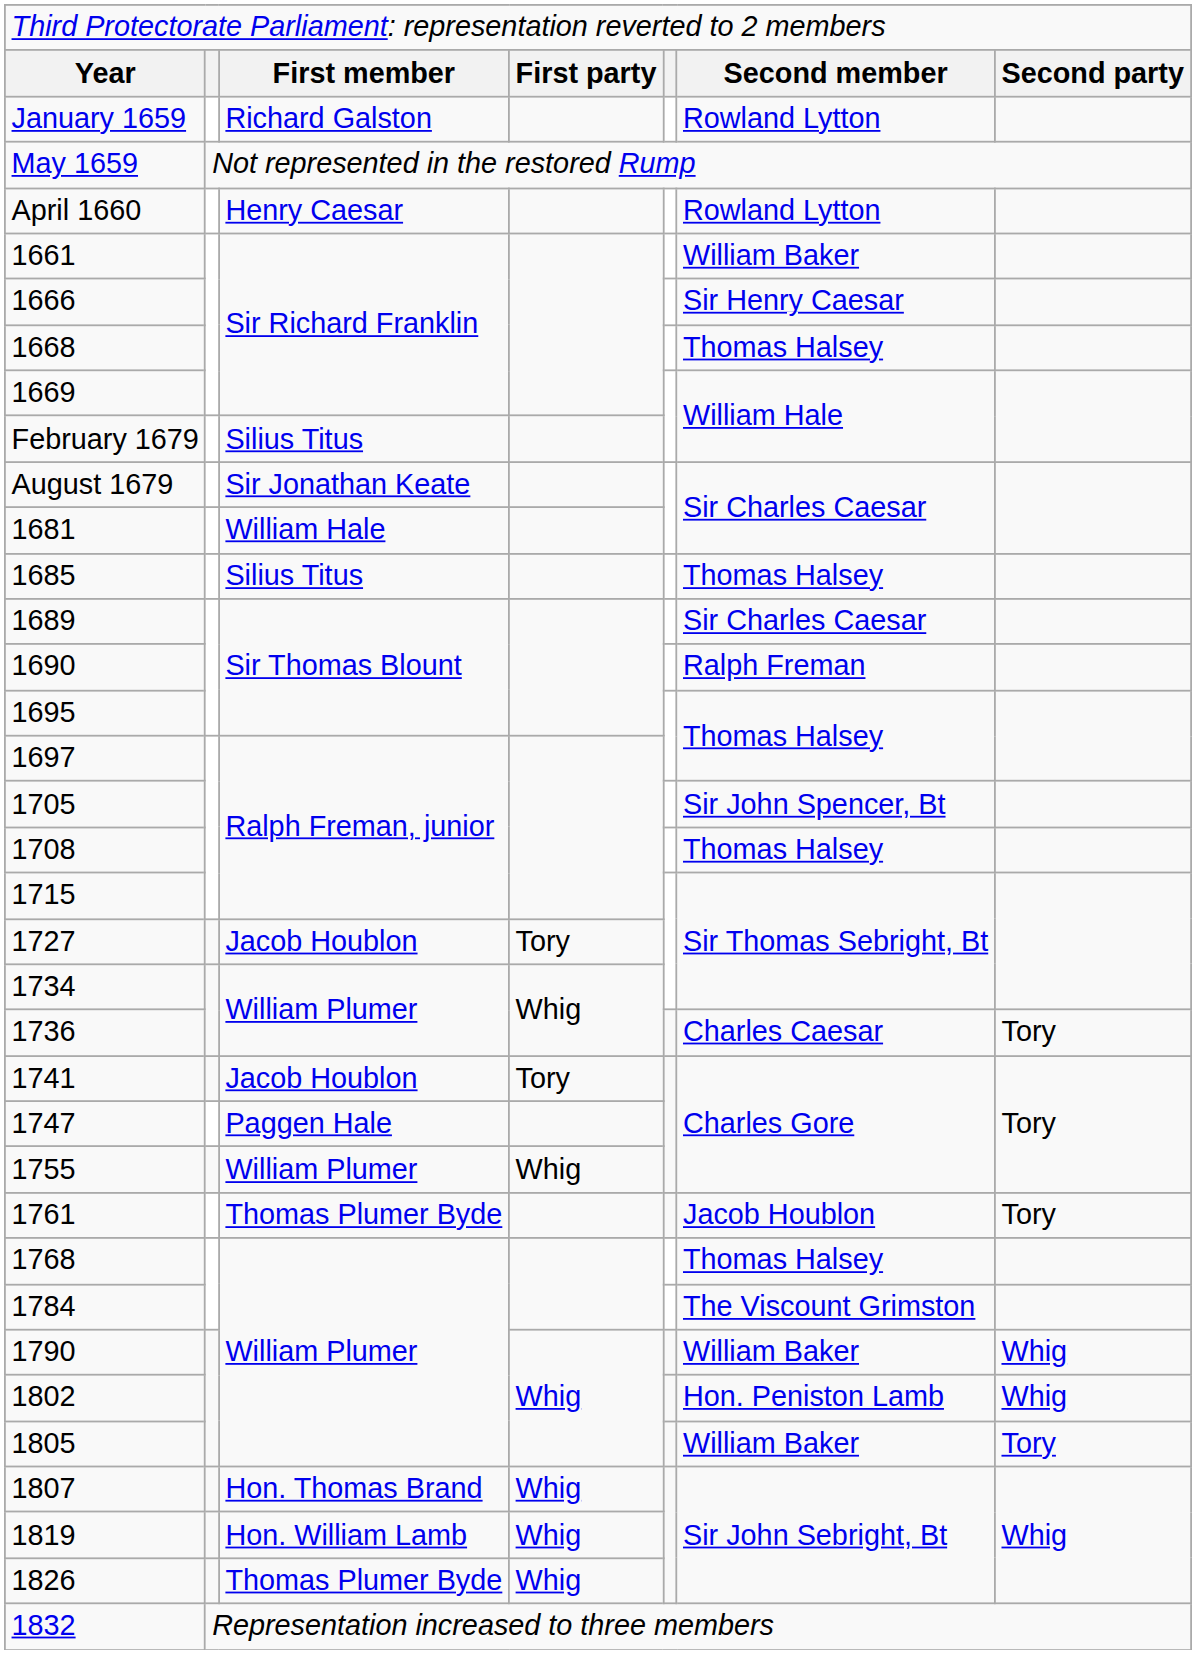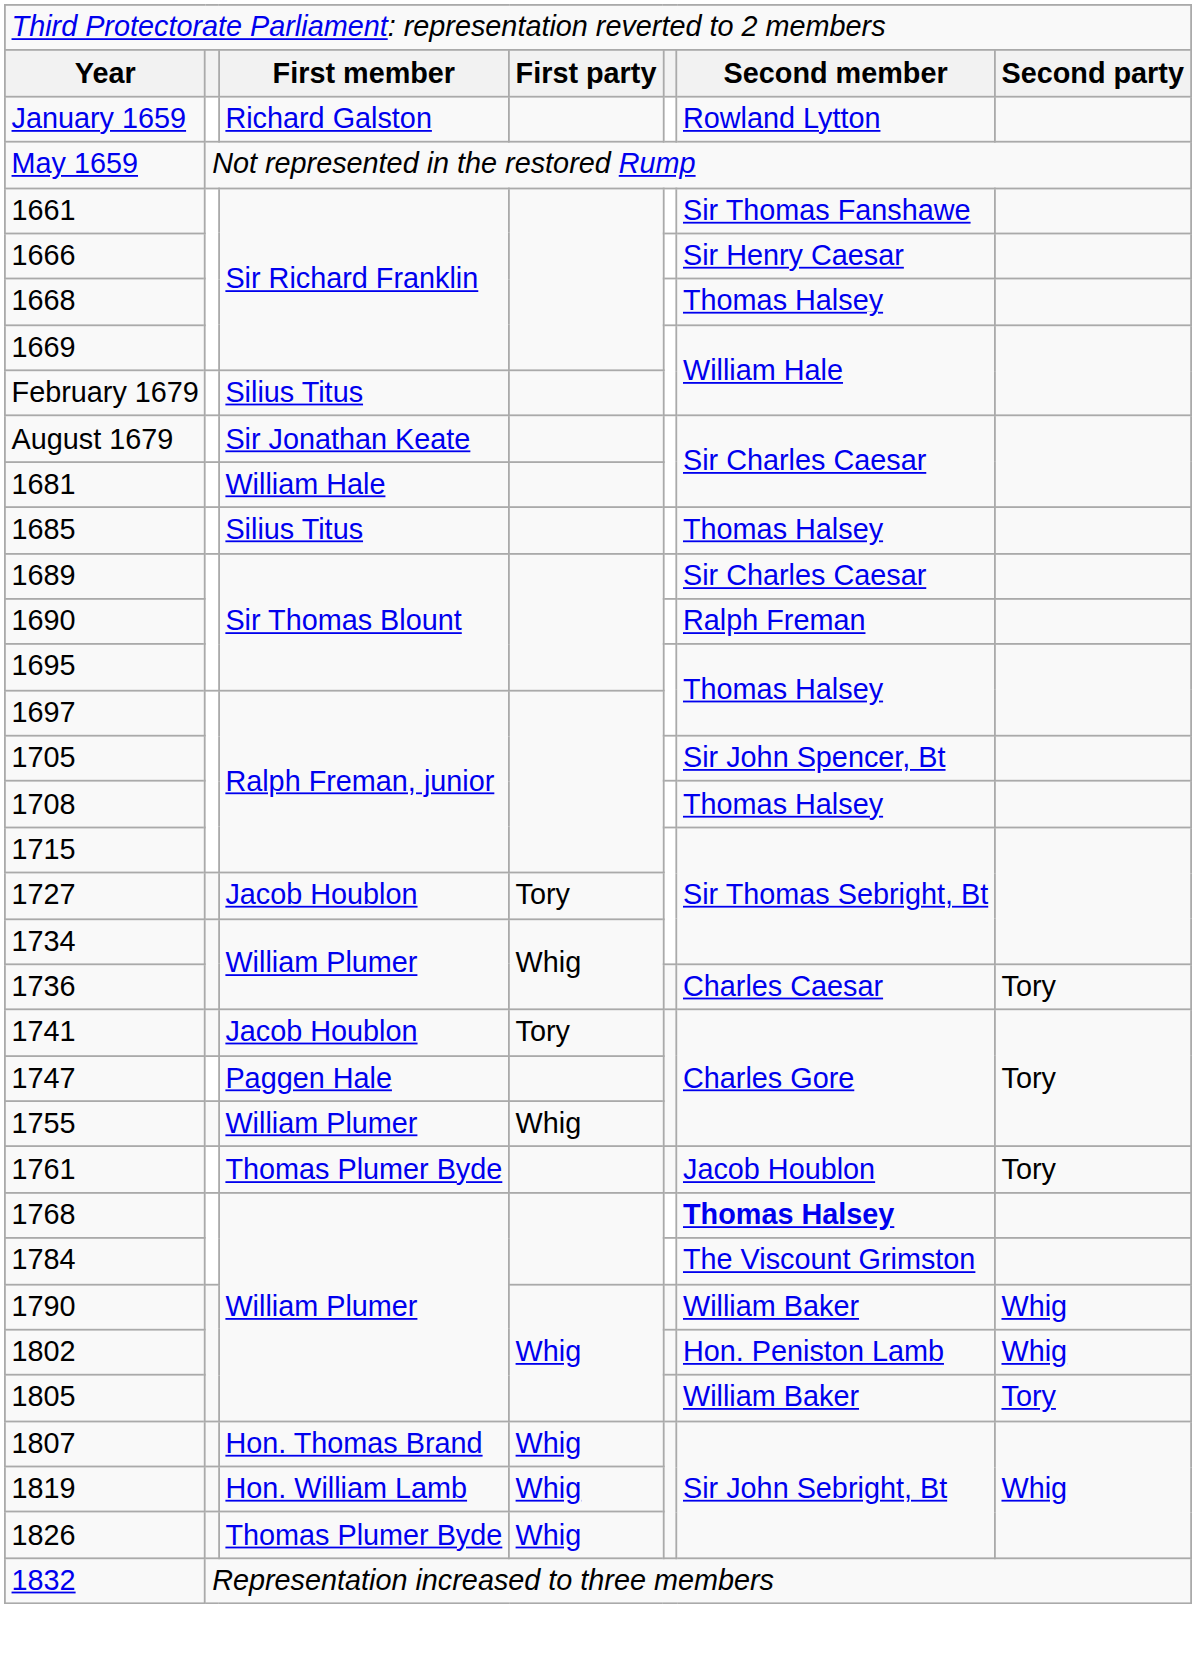- row: (76, 210)
(771, 255) William Baker -> (827, 210) Sir Thomas Fanshawe
(783, 1260) normal -> (789, 1214) bold
